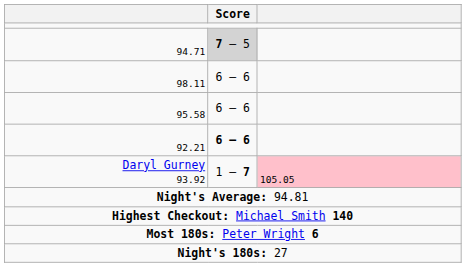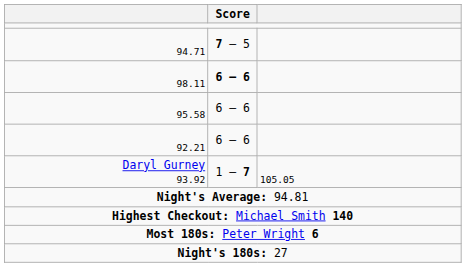(233, 44) lightgrey background -> (233, 44) no background
(233, 76) normal -> (233, 76) bold
(233, 140) bold -> (233, 140) normal
(277, 179) pink background -> (277, 179) no background
